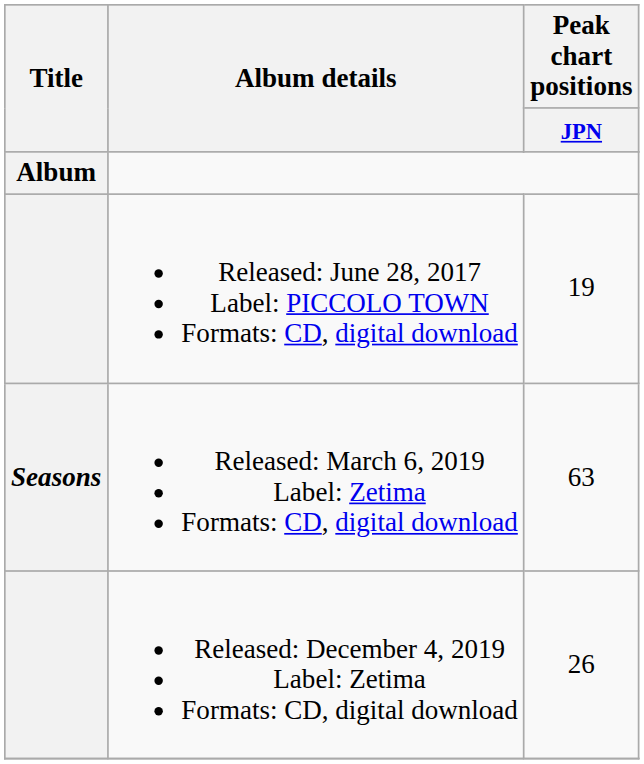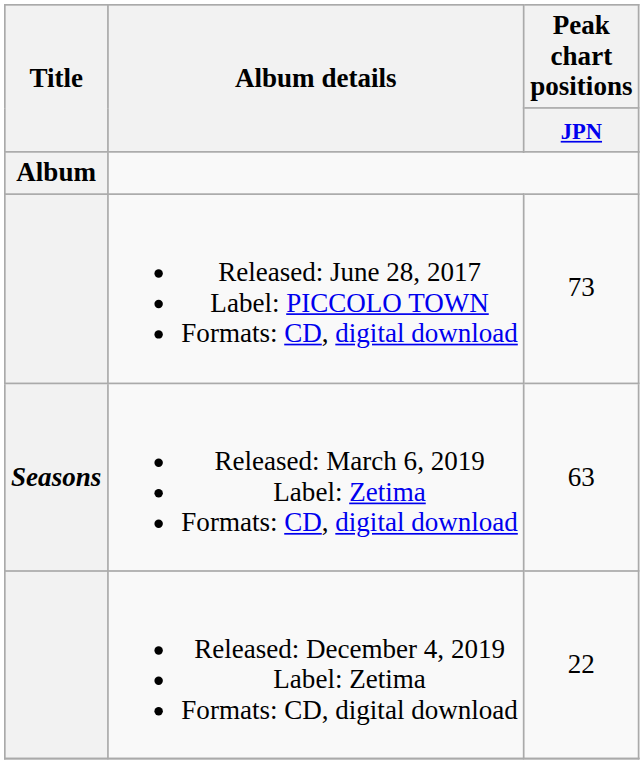(581, 288) 19 -> (581, 288) 73
(581, 664) 26 -> (581, 664) 22
